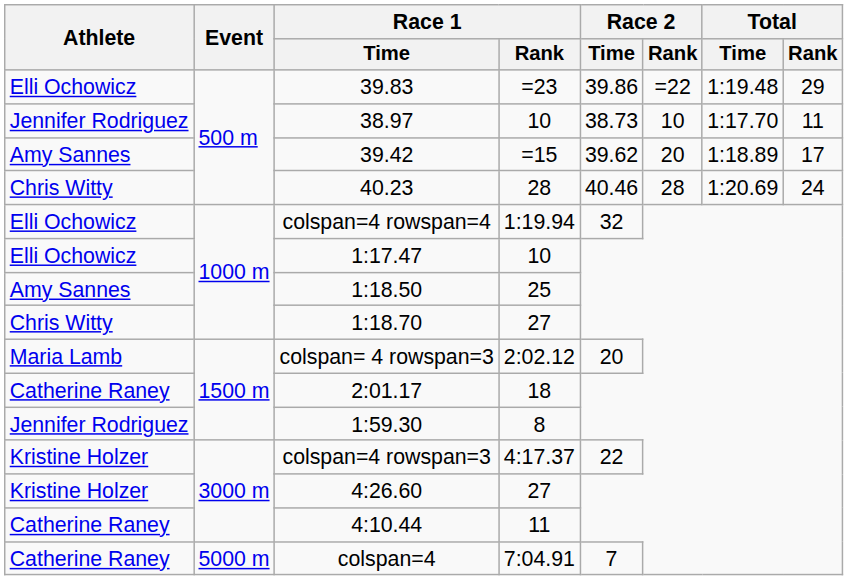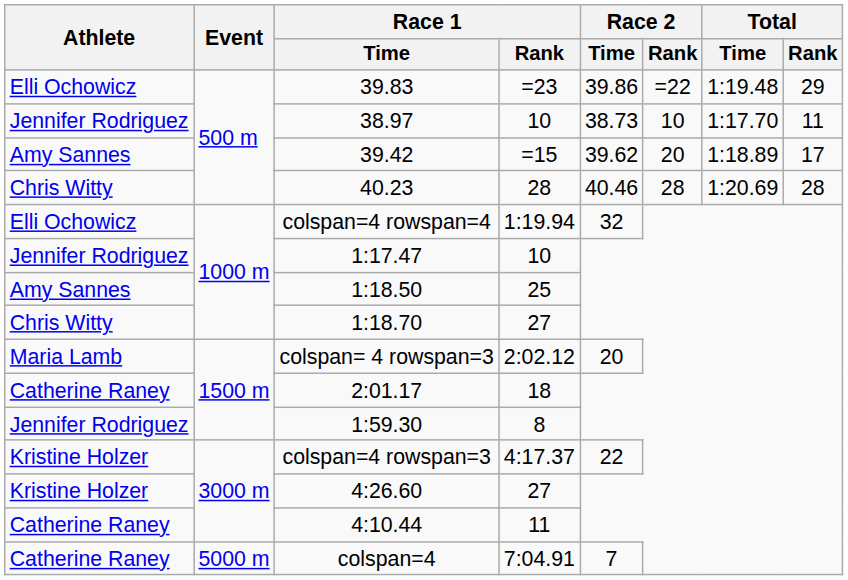(813, 188) 24 -> (813, 188) 28
(73, 256) Elli Ochowicz -> (99, 256) Jennifer Rodriguez
